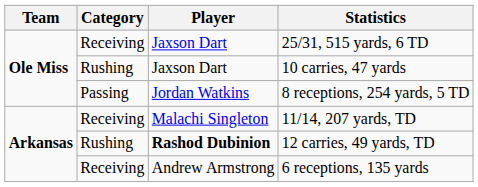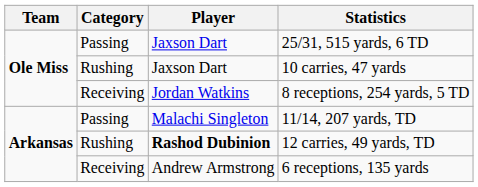(112, 43) Receiving -> (104, 43) Passing
(104, 93) Passing -> (112, 93) Receiving
(112, 118) Receiving -> (104, 118) Passing
